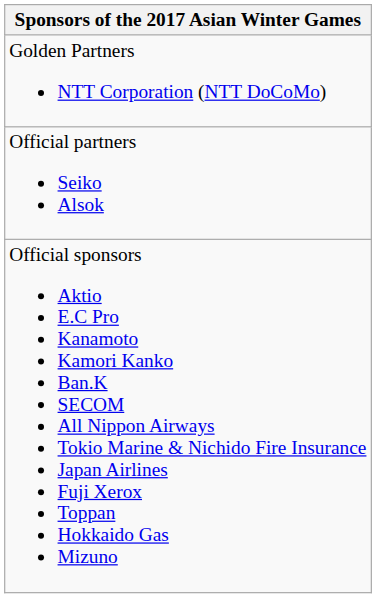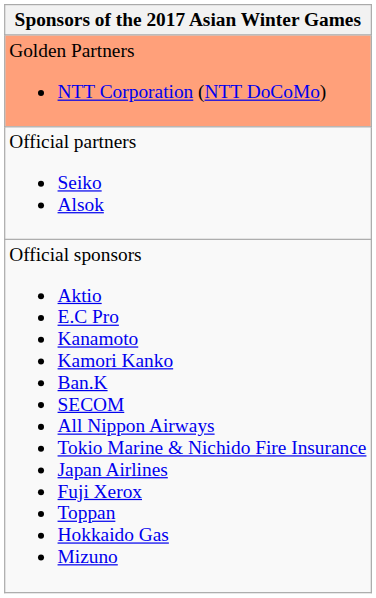(188, 71) no background -> (188, 71) lightsalmon background
